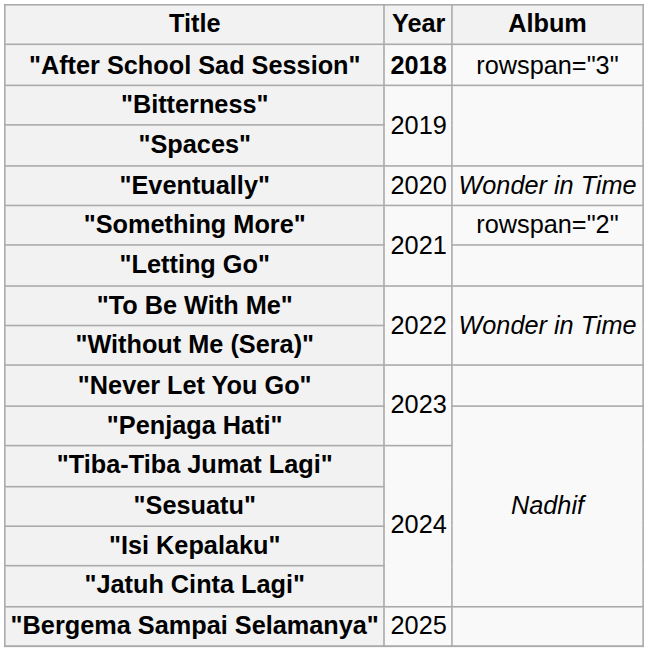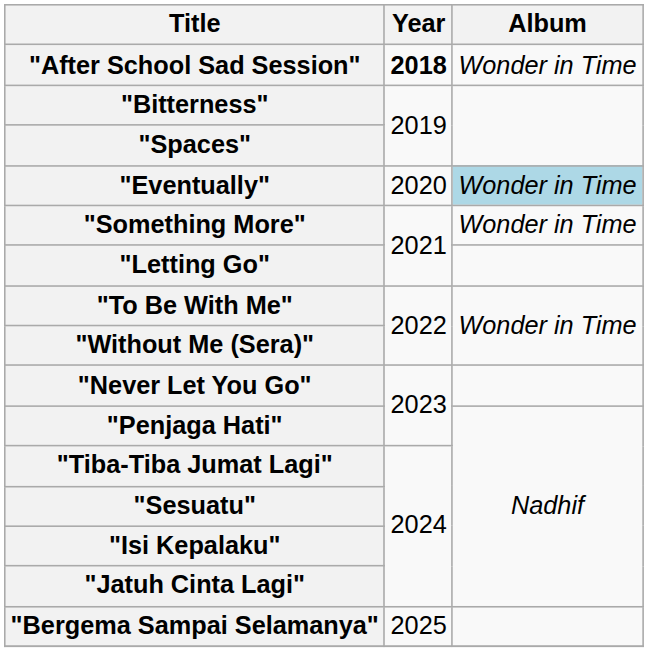(547, 64) rowspan="3" -> (547, 64) Wonder in Time
(547, 184) no background -> (547, 184) lightblue background
(547, 225) rowspan="2" -> (547, 225) Wonder in Time
